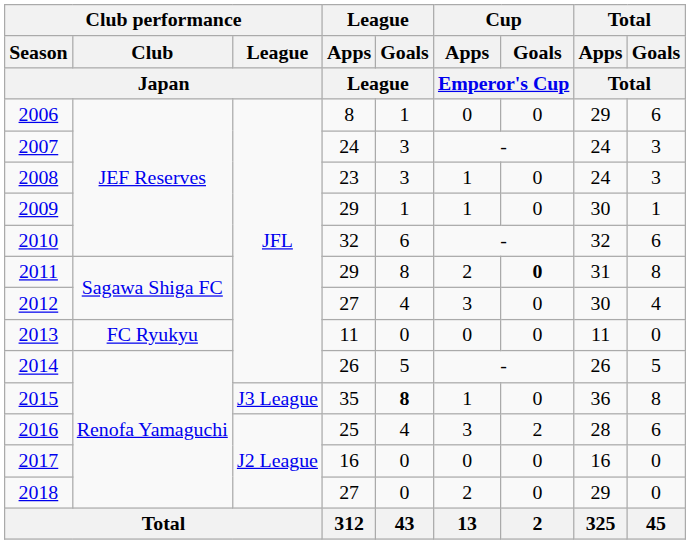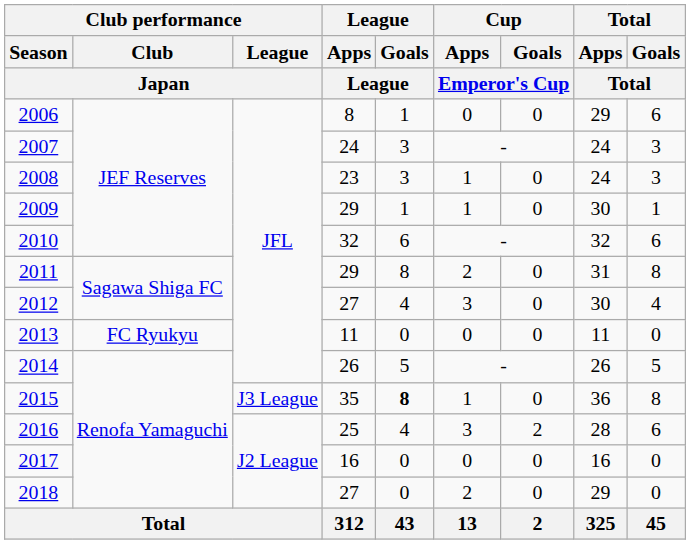(537, 271) bold -> (537, 271) normal
